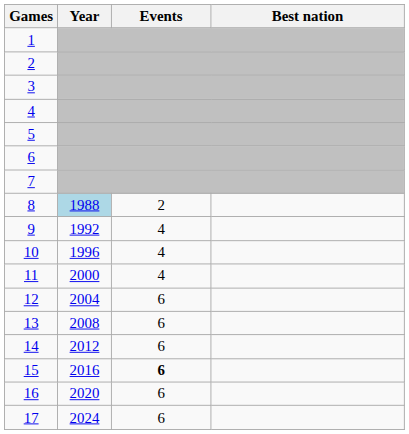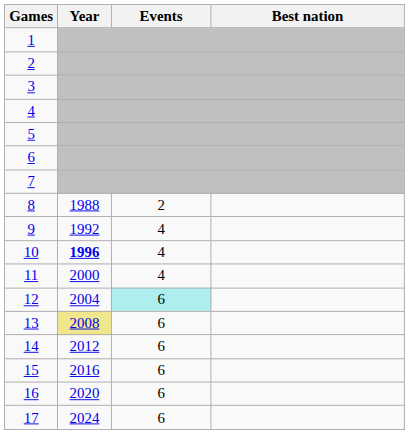(85, 205) lightblue background -> (85, 205) no background
(85, 252) normal -> (85, 252) bold
(161, 299) no background -> (161, 299) paleturquoise background
(85, 323) no background -> (85, 323) khaki background
(161, 370) bold -> (161, 370) normal
